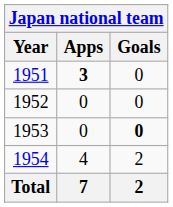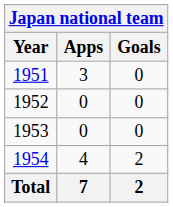(84, 74) bold -> (84, 74) normal
(139, 131) bold -> (139, 131) normal
